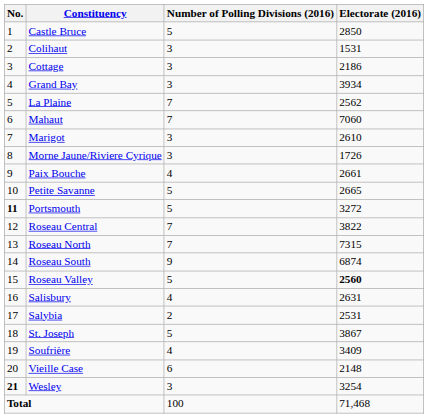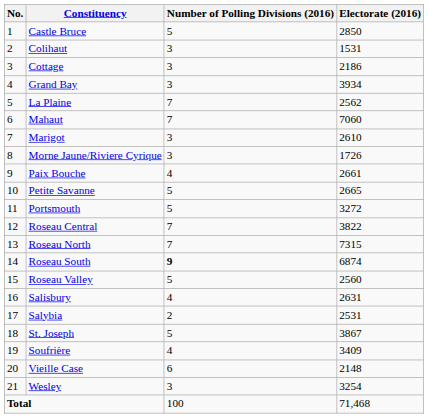(12, 208) bold -> (12, 208) normal
(170, 262) normal -> (170, 262) bold
(350, 279) bold -> (350, 279) normal
(13, 386) bold -> (13, 386) normal
